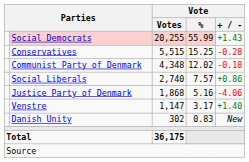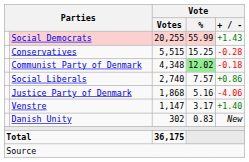(201, 65) no background -> (201, 65) lightgreen background
